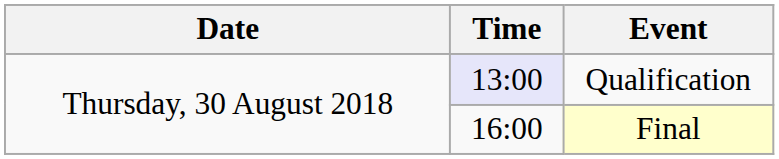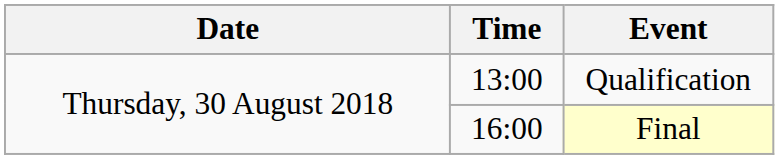(507, 79) lavender background -> (507, 79) no background
